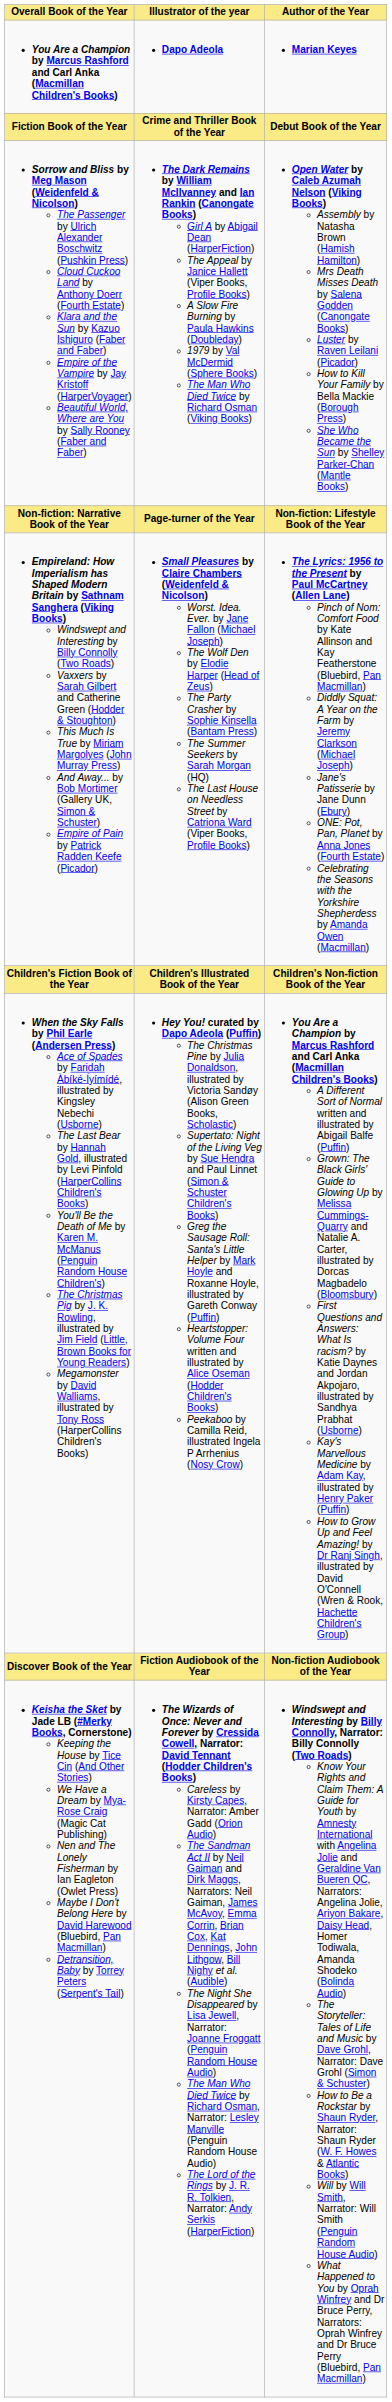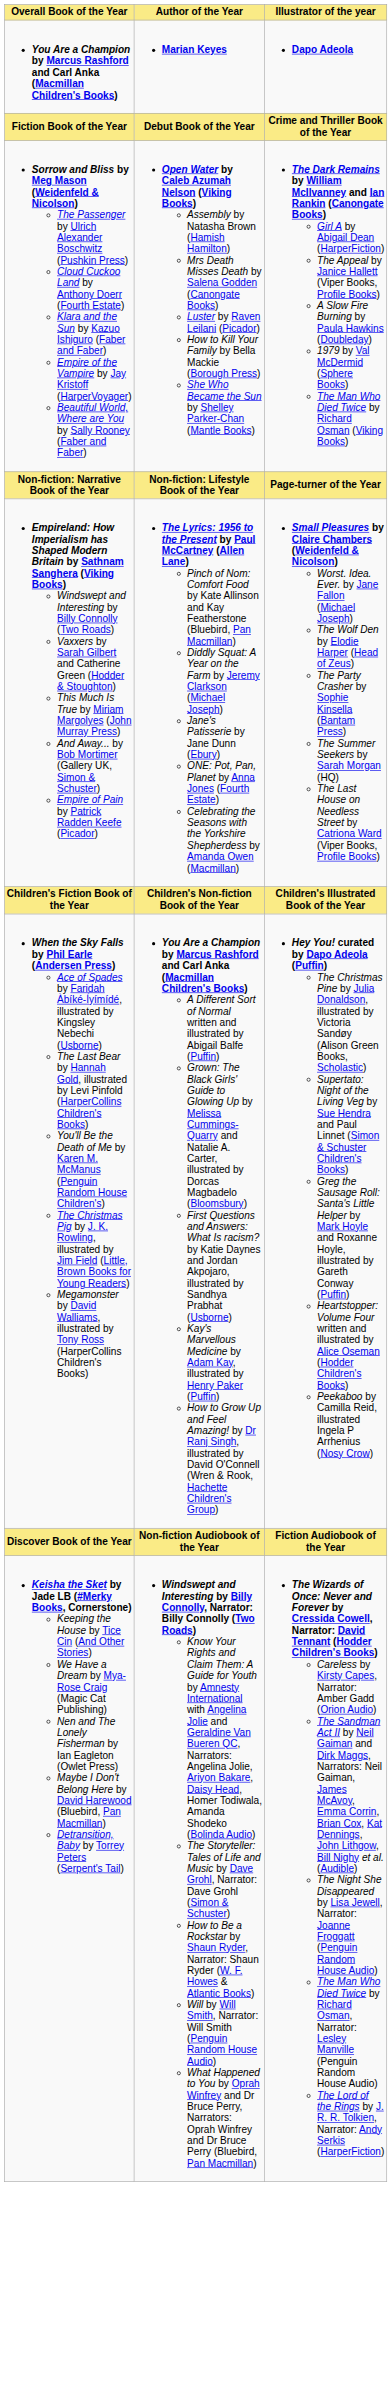columns swapped: (326, 12) <-> (199, 12)
